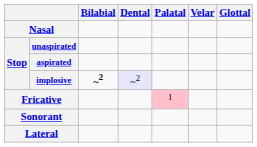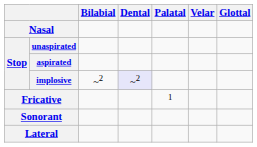(98, 80) bold -> (98, 80) normal
(170, 97) pink background -> (170, 97) no background
